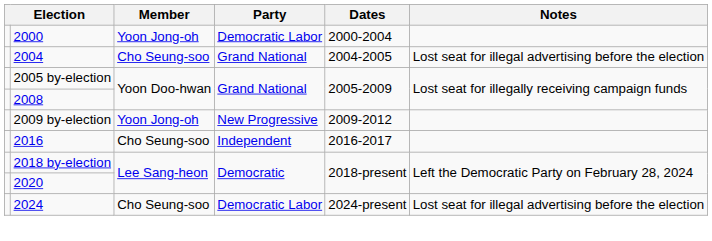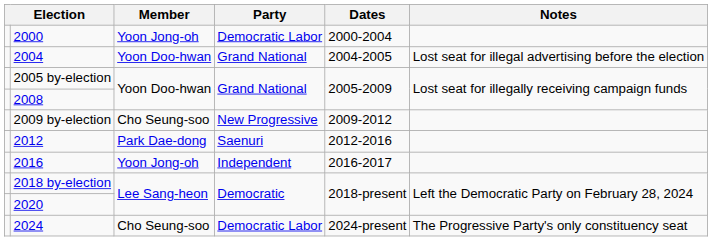(163, 57) Cho Seung-soo -> (164, 57) Yoon Doo-hwan
(158, 120) Yoon Jong-oh -> (163, 120) Cho Seung-soo
+ row: (28, 141)
(163, 141) Cho Seung-soo -> (158, 162) Yoon Jong-oh
(558, 204) Lost seat for illegal advertising before the election -> (550, 225) The Progressive Party's only constituency seat
